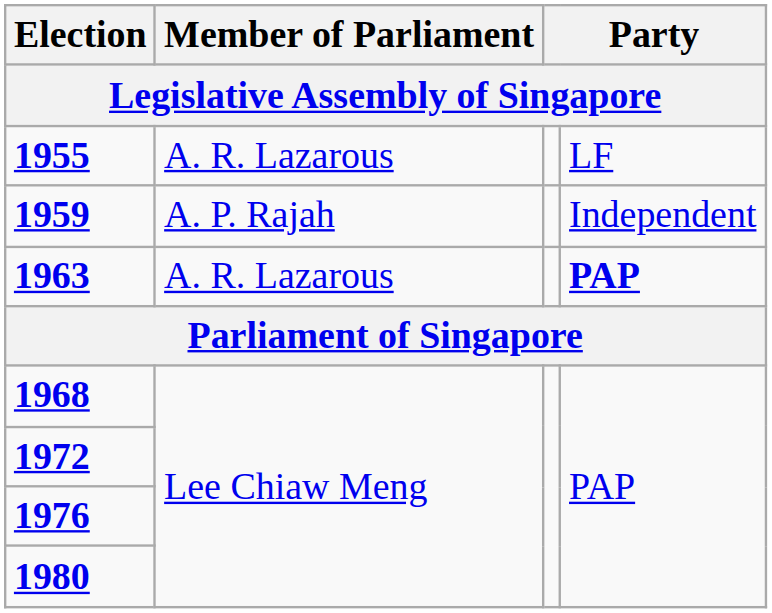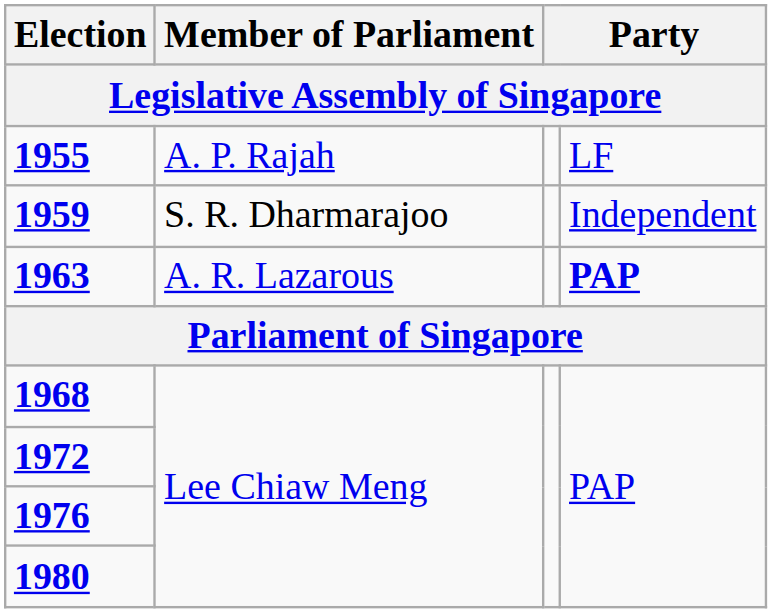(279, 154) A. R. Lazarous -> (249, 154) A. P. Rajah
(249, 214) A. P. Rajah -> (306, 214) S. R. Dharmarajoo
